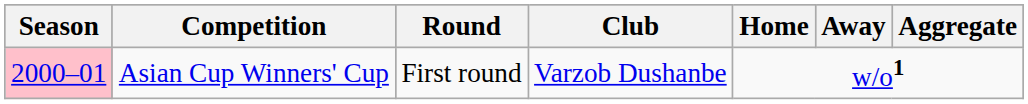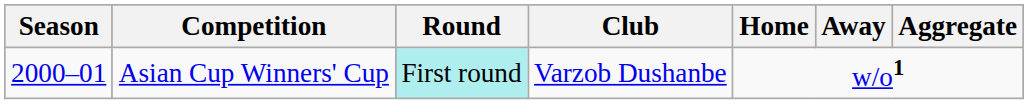(59, 72) pink background -> (59, 72) no background
(461, 72) no background -> (461, 72) paleturquoise background
